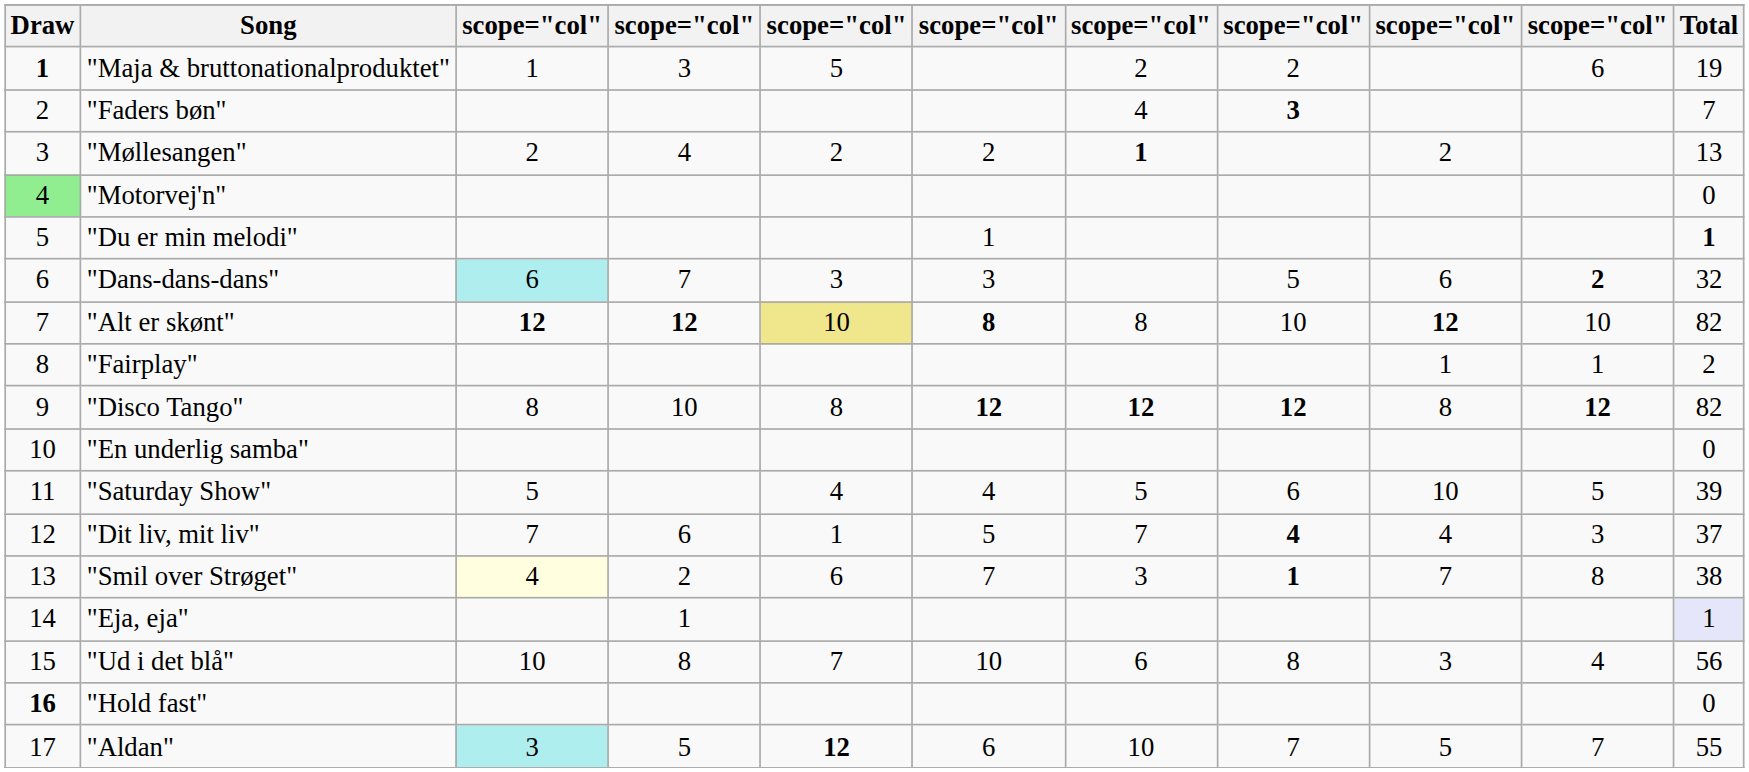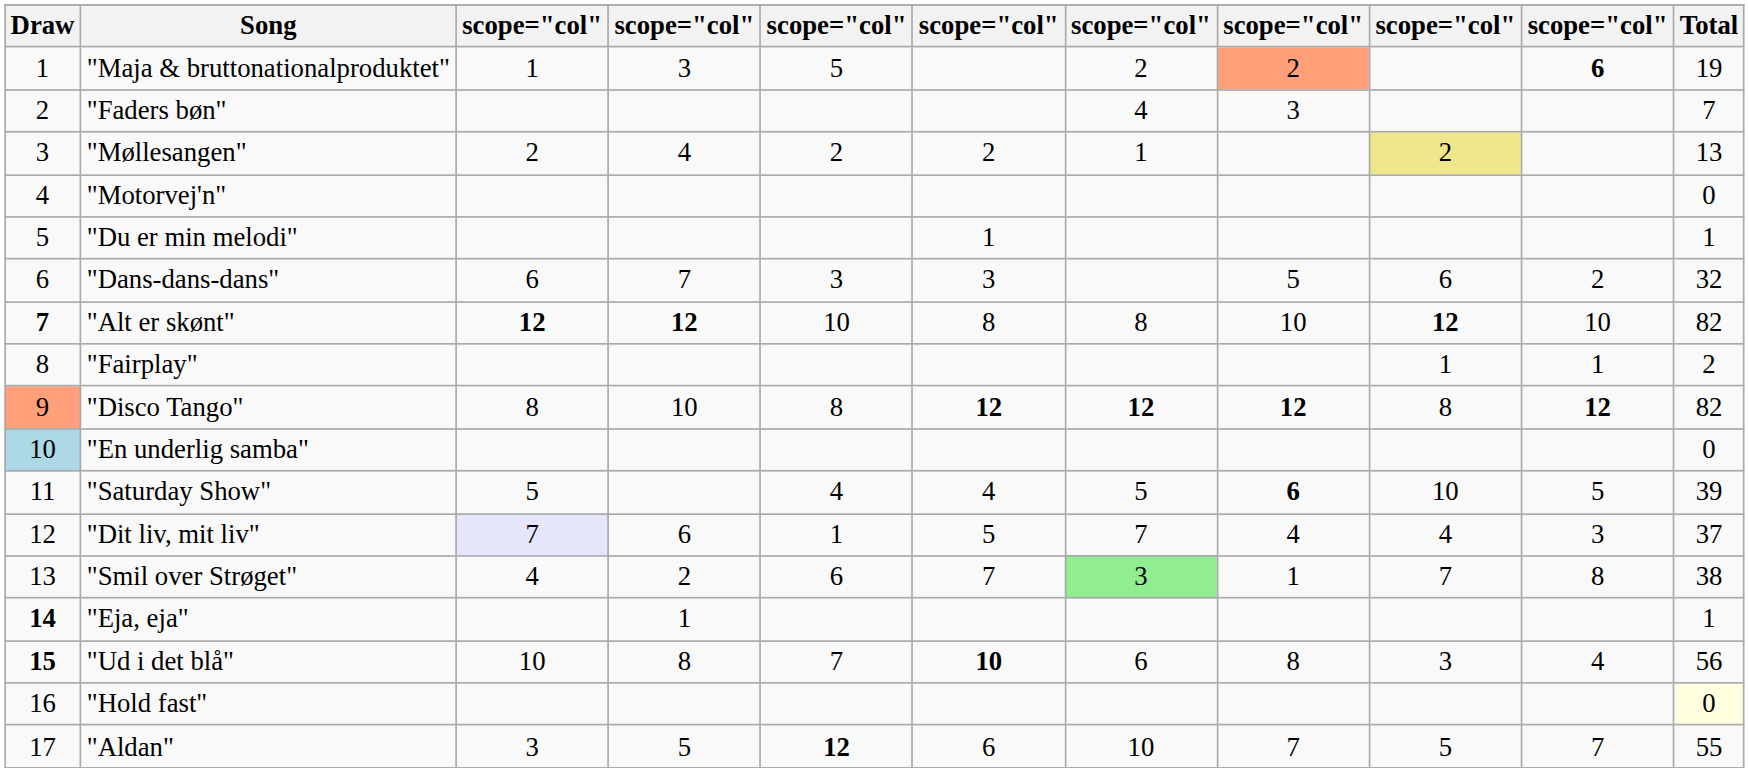(42, 68) bold -> (42, 68) normal
(1293, 68) no background -> (1293, 68) lightsalmon background
(1598, 68) normal -> (1598, 68) bold
(1293, 110) bold -> (1293, 110) normal
(1141, 152) bold -> (1141, 152) normal
(1445, 152) no background -> (1445, 152) khaki background
(42, 195) lightgreen background -> (42, 195) no background
(1709, 237) bold -> (1709, 237) normal
(532, 279) paleturquoise background -> (532, 279) no background
(1598, 279) bold -> (1598, 279) normal
(42, 322) normal -> (42, 322) bold
(837, 322) khaki background -> (837, 322) no background
(989, 322) bold -> (989, 322) normal
(42, 407) no background -> (42, 407) lightsalmon background
(42, 449) no background -> (42, 449) lightblue background
(1293, 491) normal -> (1293, 491) bold
(532, 534) no background -> (532, 534) lavender background
(1293, 534) bold -> (1293, 534) normal
(532, 576) lightyellow background -> (532, 576) no background
(1141, 576) no background -> (1141, 576) lightgreen background
(1293, 576) bold -> (1293, 576) normal
(42, 618) normal -> (42, 618) bold
(1709, 618) lavender background -> (1709, 618) no background
(42, 661) normal -> (42, 661) bold
(989, 661) normal -> (989, 661) bold
(42, 703) bold -> (42, 703) normal
(1709, 703) no background -> (1709, 703) lightyellow background
(532, 746) paleturquoise background -> (532, 746) no background
